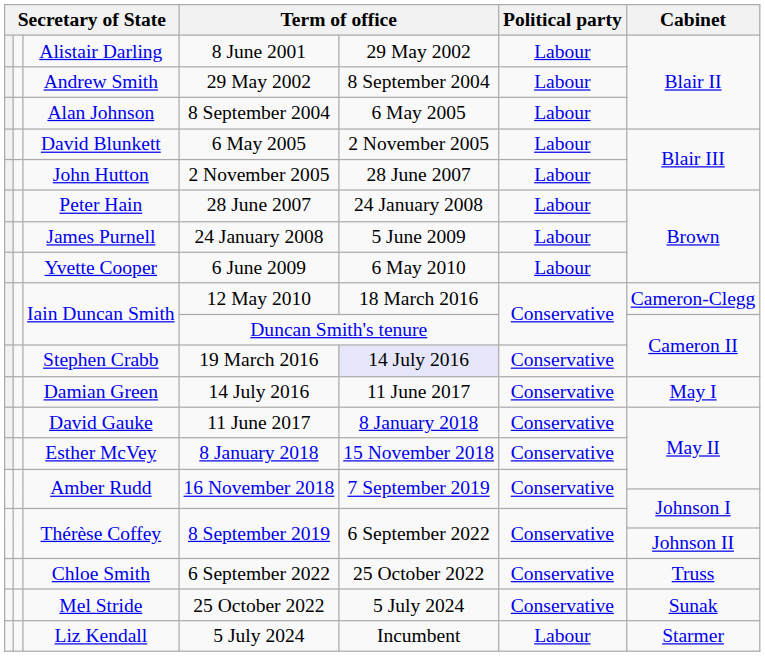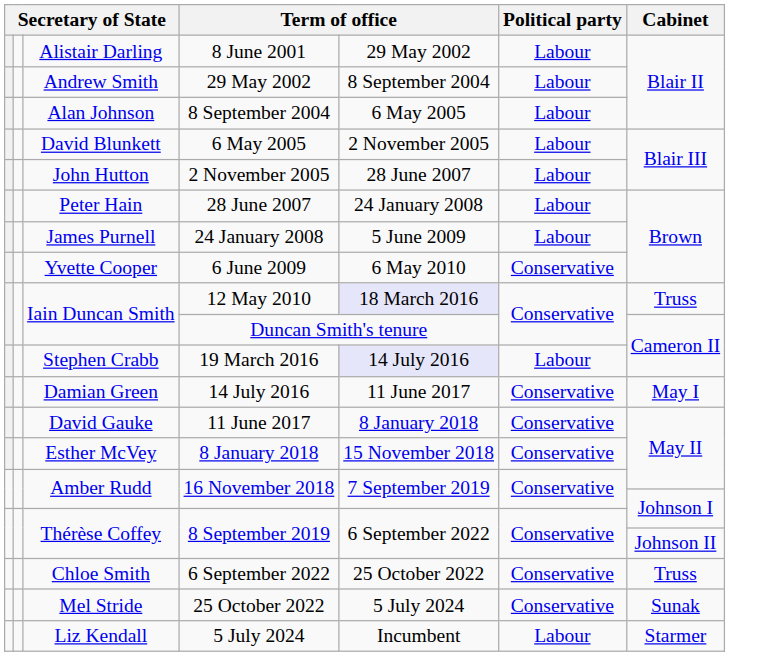(562, 267) Labour -> (562, 267) Conservative
(419, 298) no background -> (419, 298) lavender background
(693, 298) Cameron-Clegg -> (675, 298) Truss
(562, 360) Conservative -> (562, 360) Labour
